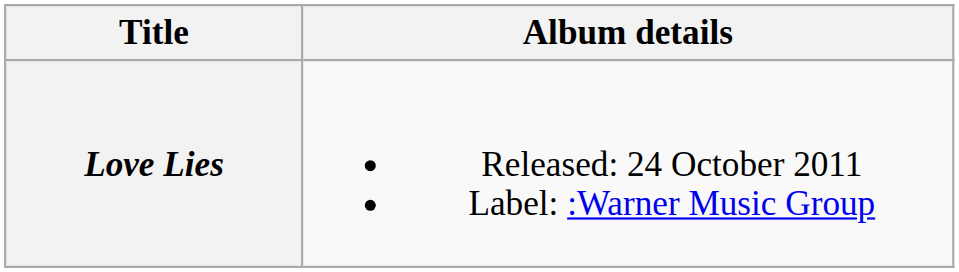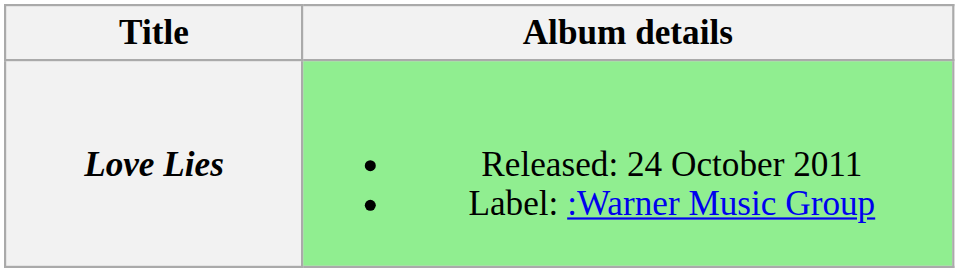(628, 183) no background -> (628, 183) lightgreen background
